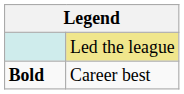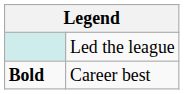(122, 46) khaki background -> (122, 46) no background
